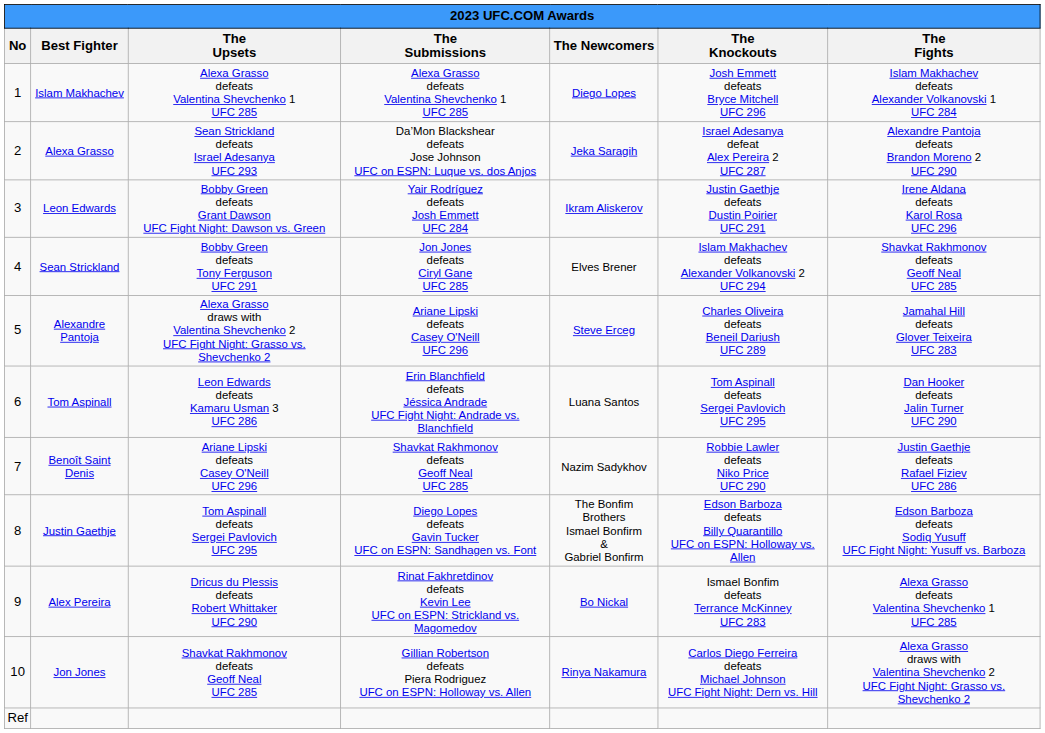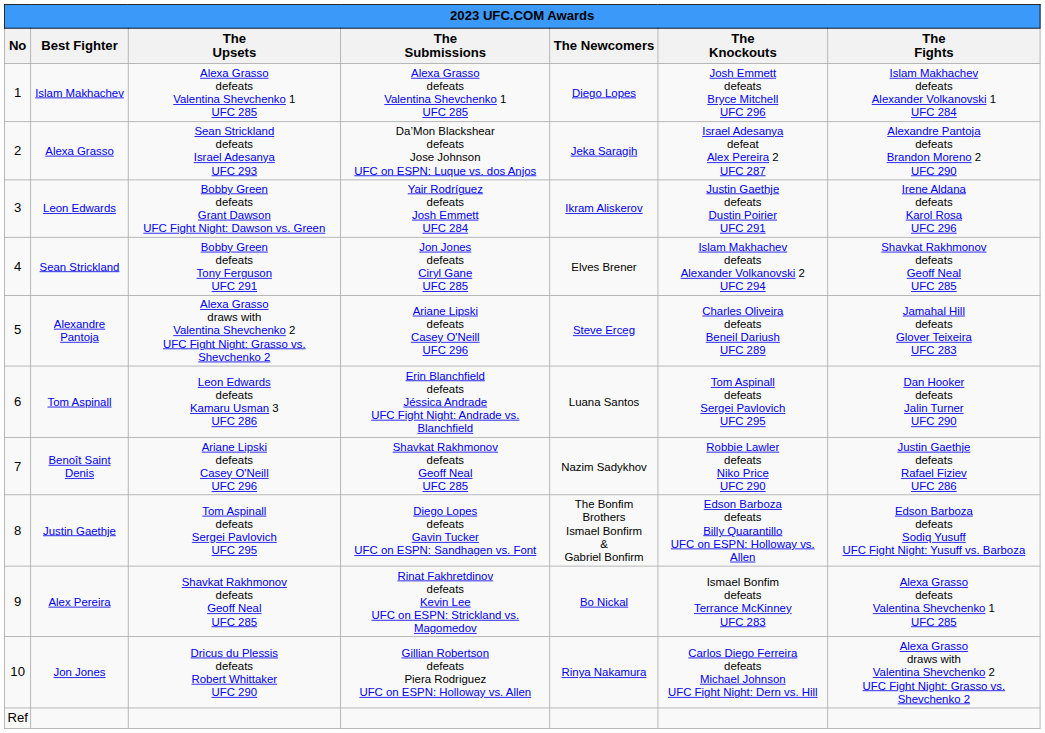(234, 601) Dricus du Plessis defeats Robert Whittaker UFC 290 -> (234, 601) Shavkat Rakhmonov defeats Geoff Neal UFC 285
(234, 672) Shavkat Rakhmonov defeats Geoff Neal UFC 285 -> (234, 672) Dricus du Plessis defeats Robert Whittaker UFC 290
